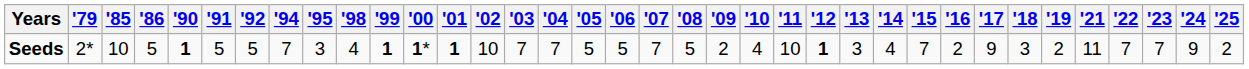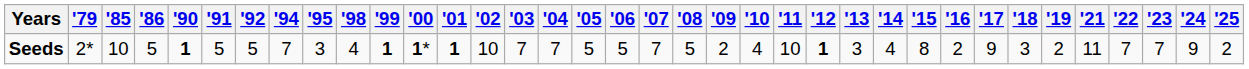(924, 48) 7 -> (924, 48) 8
